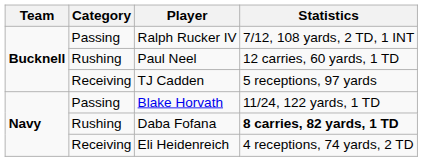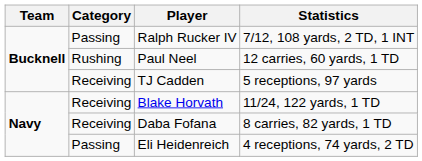(96, 102) Passing -> (101, 102) Receiving
(97, 123) Rushing -> (101, 123) Receiving
(321, 123) bold -> (317, 123) normal
(101, 145) Receiving -> (96, 145) Passing
